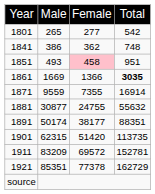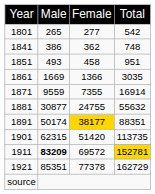(92, 62) pink background -> (92, 62) no background
(132, 77) bold -> (132, 77) normal
(92, 122) no background -> (92, 122) gold background
(54, 152) normal -> (54, 152) bold
(132, 152) no background -> (132, 152) gold background
